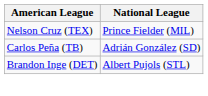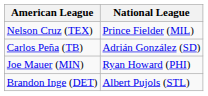+ row: (45, 64)
